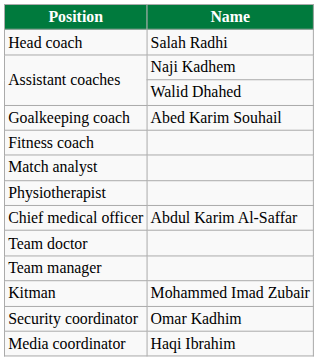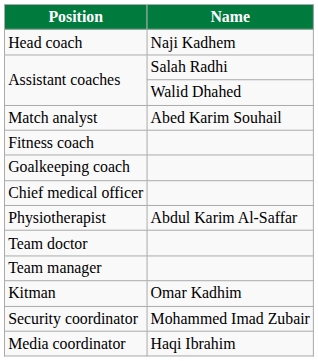(189, 42) Salah Radhi -> (193, 42) Naji Kadhem
(193, 67) Naji Kadhem -> (189, 67) Salah Radhi
(69, 117) Goalkeeping coach -> (53, 117) Match analyst
(53, 167) Match analyst -> (69, 167) Goalkeeping coach
(57, 192) Physiotherapist -> (76, 192) Chief medical officer
(76, 218) Chief medical officer -> (57, 218) Physiotherapist
(230, 293) Mohammed Imad Zubair -> (196, 293) Omar Kadhim
(196, 318) Omar Kadhim -> (230, 318) Mohammed Imad Zubair
